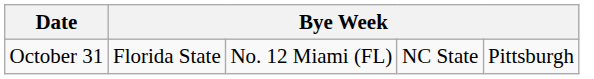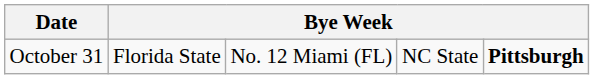(531, 56) normal -> (536, 56) bold
